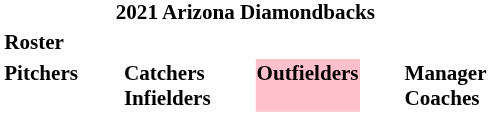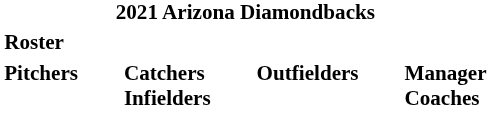(308, 72) pink background -> (308, 72) no background
